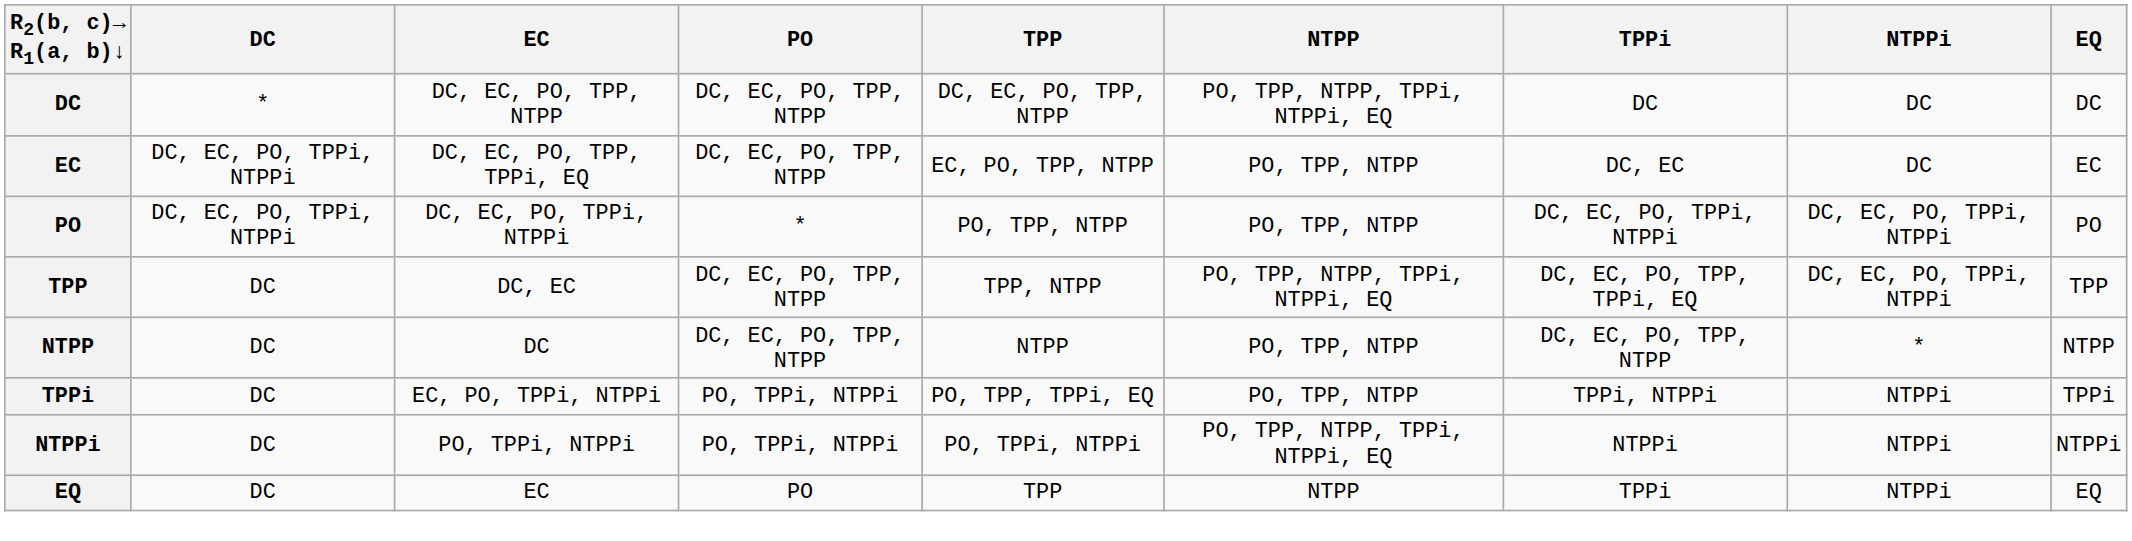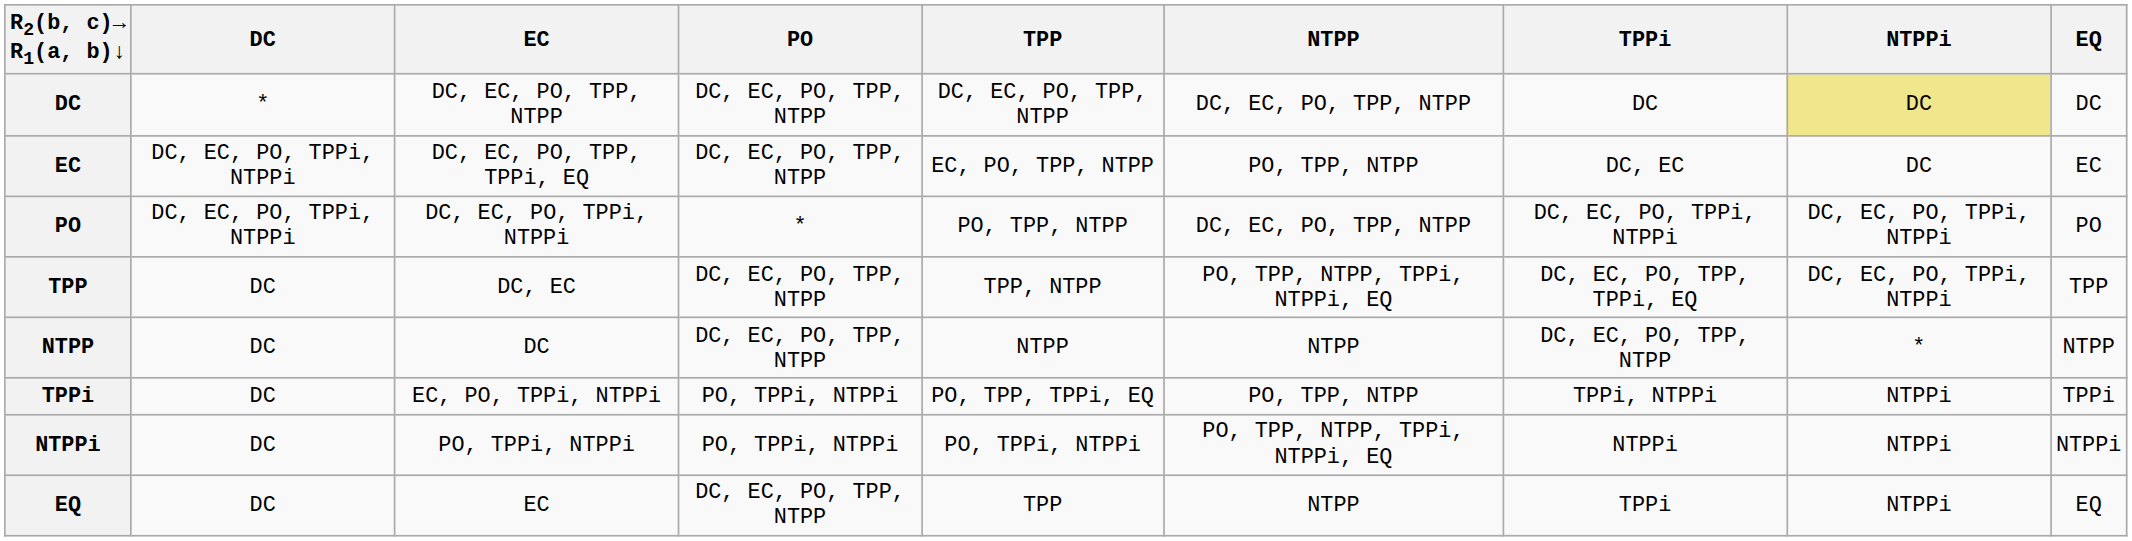(1333, 105) PO, TPP, NTPP, TPPi, NTPPi, EQ -> (1333, 105) DC, EC, PO, TPP, NTPP
(1919, 105) no background -> (1919, 105) khaki background
(1333, 226) PO, TPP, NTPP -> (1333, 226) DC, EC, PO, TPP, NTPP
(1333, 348) PO, TPP, NTPP -> (1333, 348) NTPP
(800, 493) PO -> (800, 505) DC, EC, PO, TPP, NTPP
